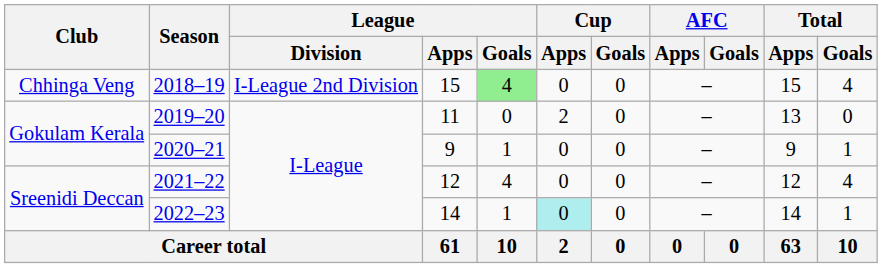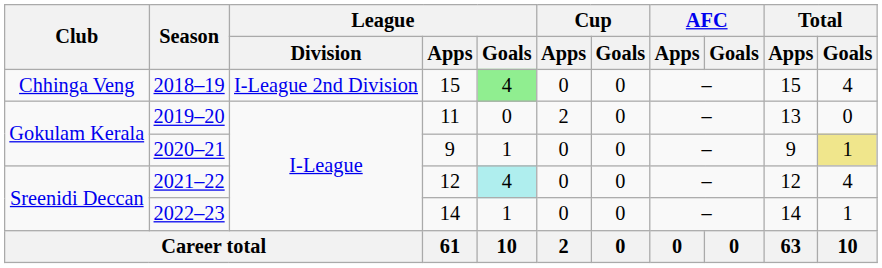(848, 149) no background -> (848, 149) khaki background
(507, 181) no background -> (507, 181) paleturquoise background
(564, 213) paleturquoise background -> (564, 213) no background
